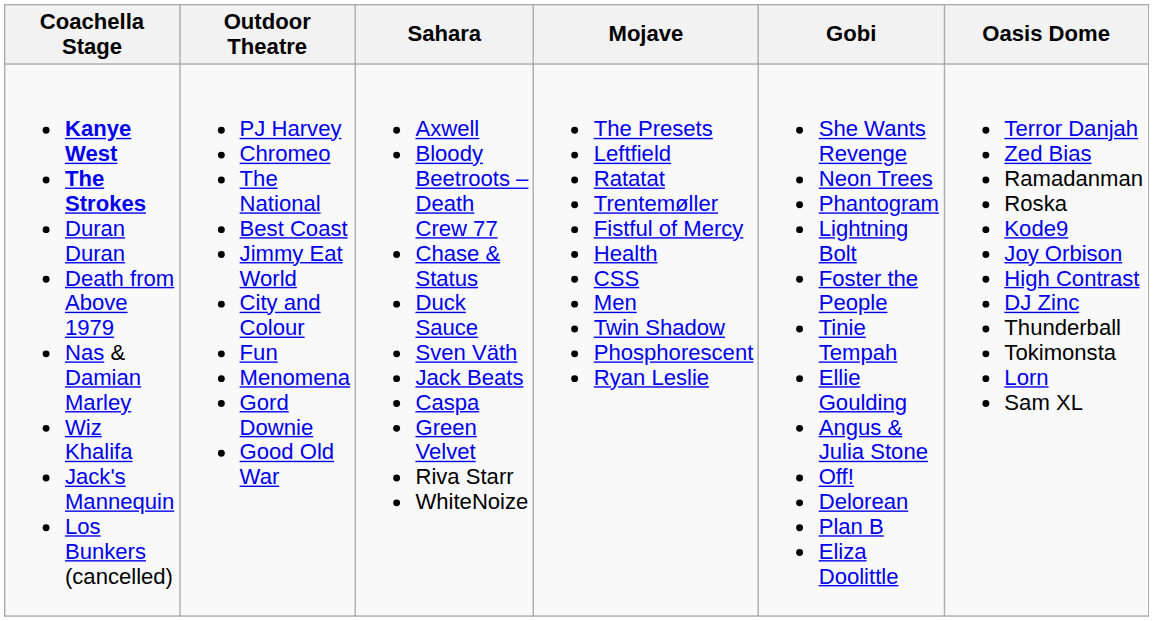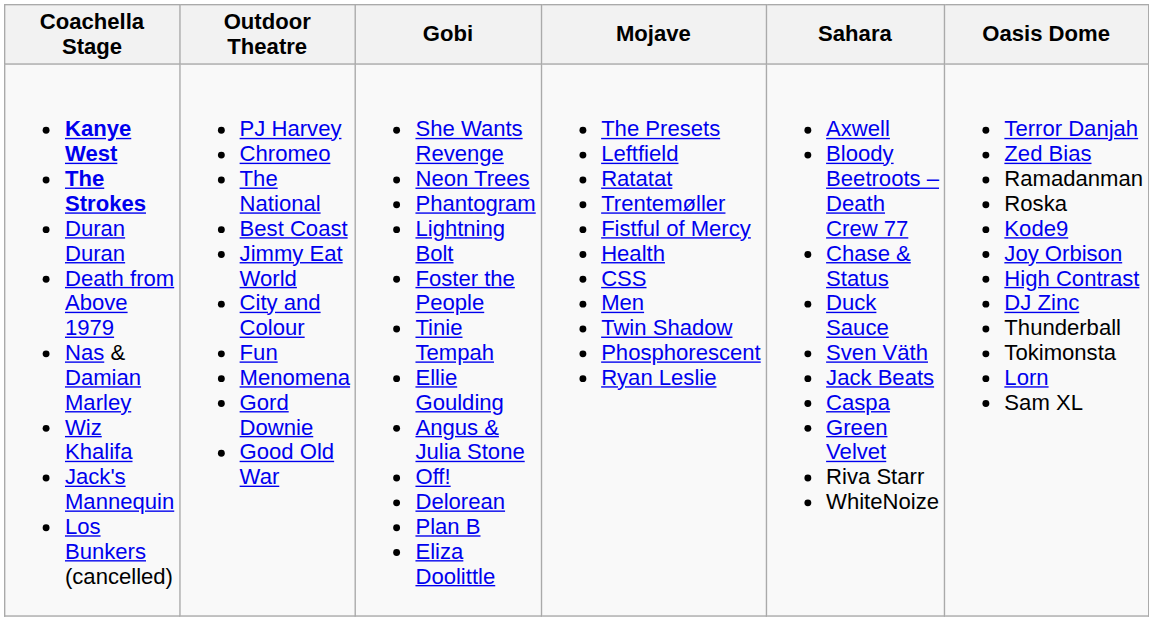columns swapped: (851, 34) <-> (444, 34)
